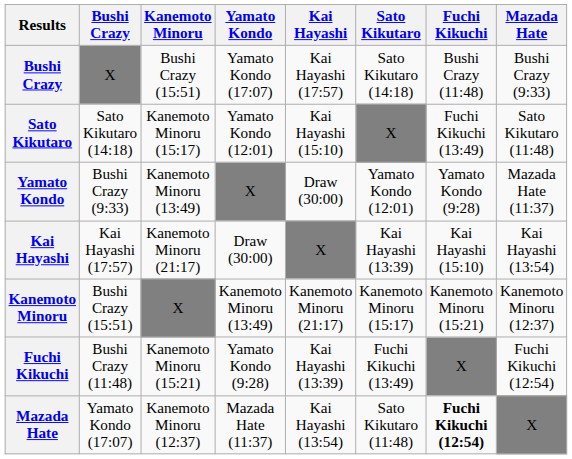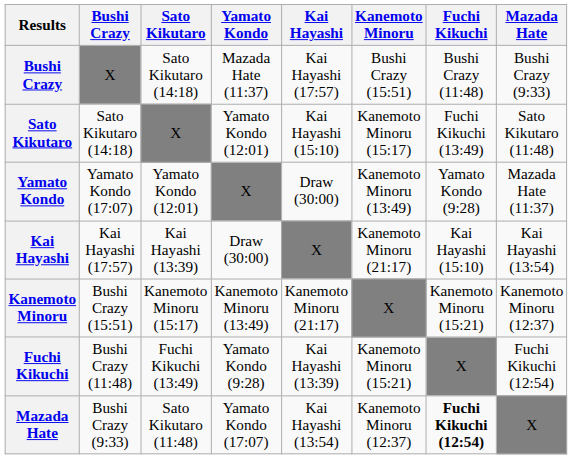columns swapped: (391, 25) <-> (178, 25)
(250, 74) Yamato Kondo (17:07) -> (246, 74) Mazada Hate (11:37)
(110, 191) Bushi Crazy (9:33) -> (110, 191) Yamato Kondo (17:07)
(110, 424) Yamato Kondo (17:07) -> (110, 424) Bushi Crazy (9:33)
(250, 424) Mazada Hate (11:37) -> (246, 424) Yamato Kondo (17:07)
